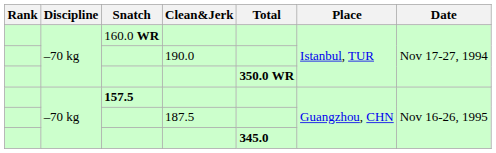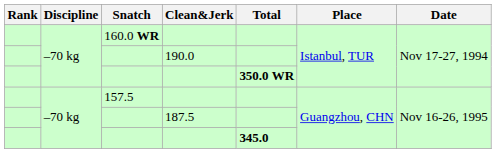(119, 96) bold -> (119, 96) normal
